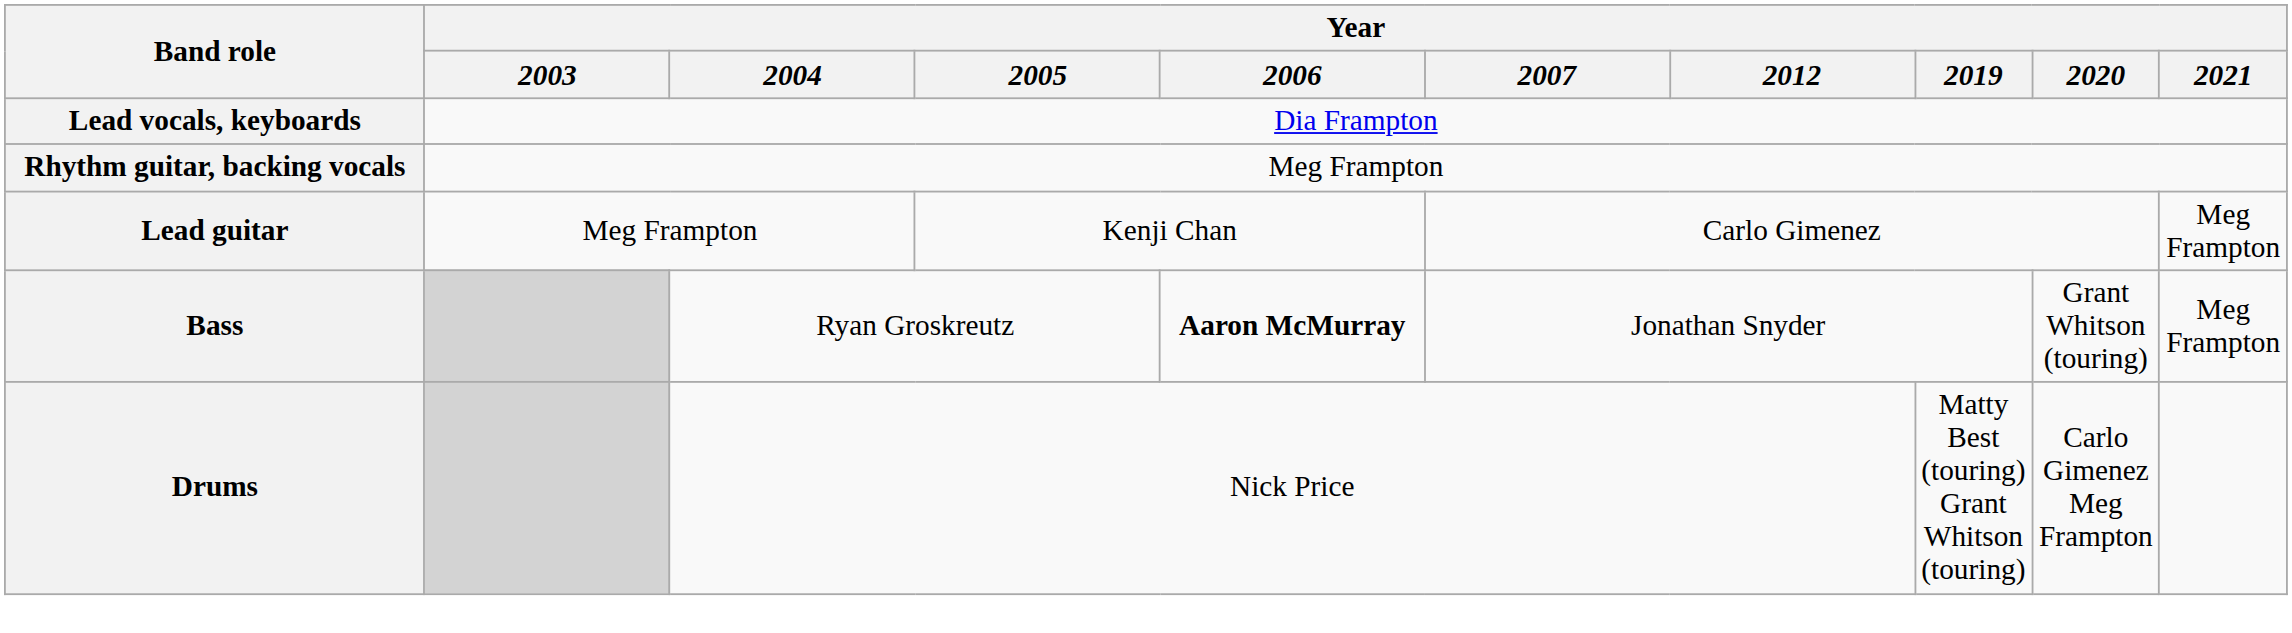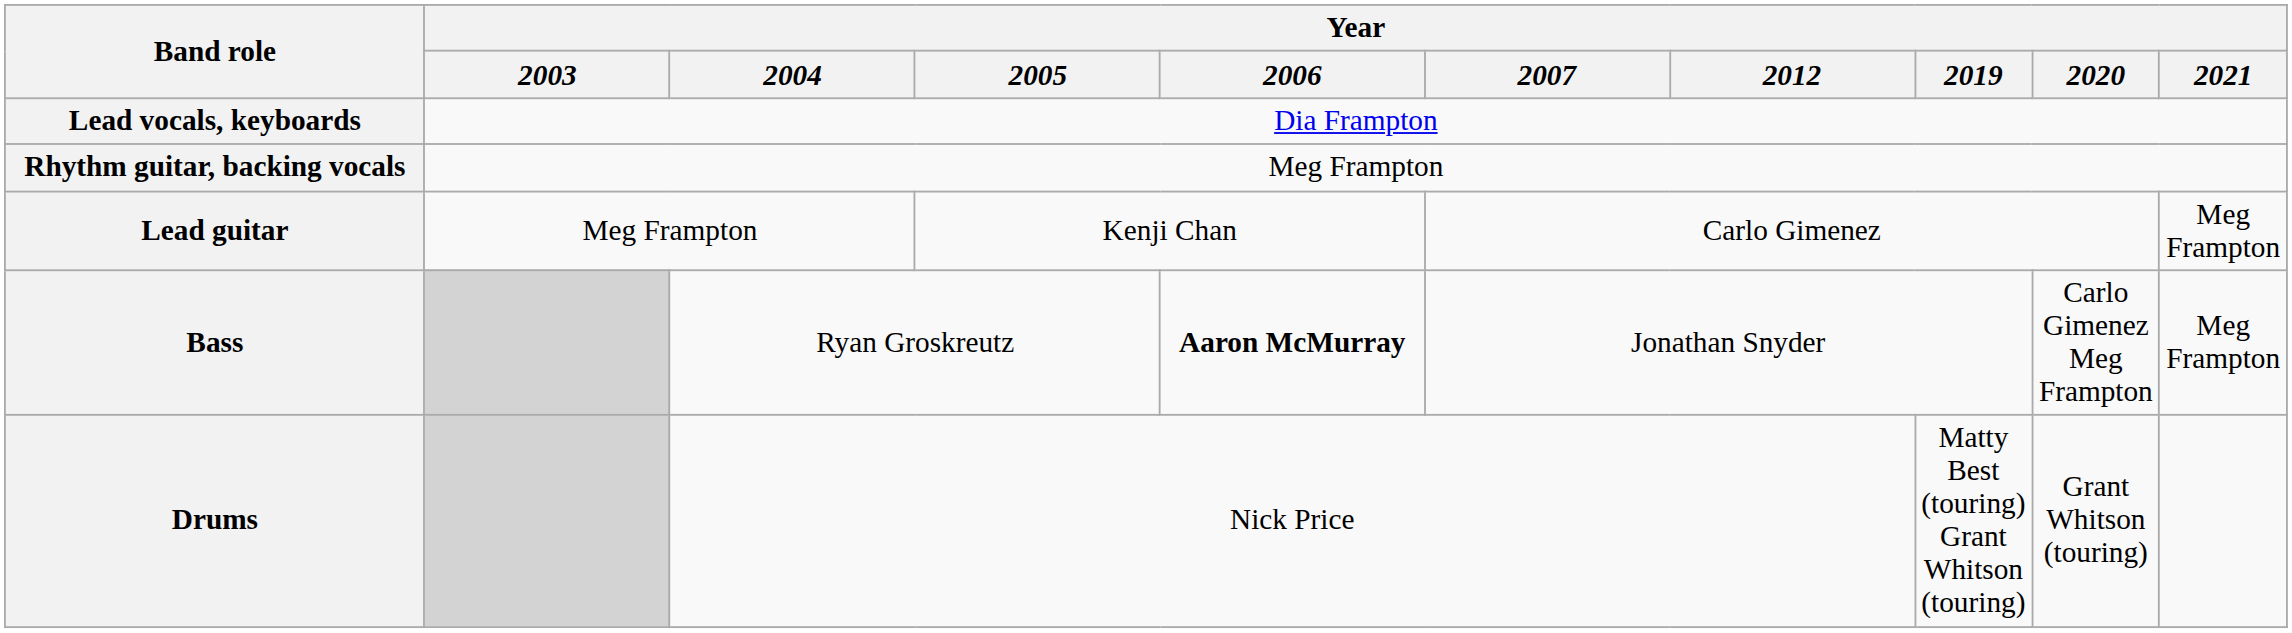(2096, 325) Grant Whitson (touring) -> (2096, 342) Carlo Gimenez Meg Frampton
(2096, 487) Carlo Gimenez Meg Frampton -> (2096, 520) Grant Whitson (touring)
